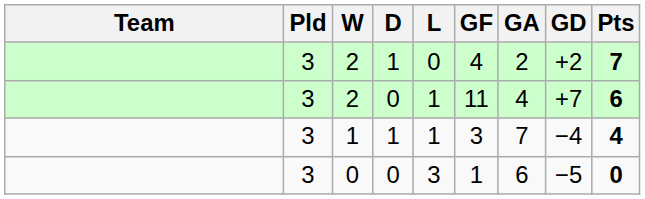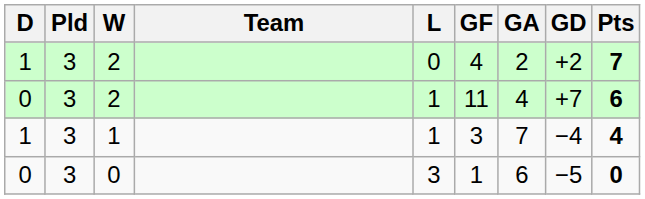columns swapped: (144, 23) <-> (393, 23)
